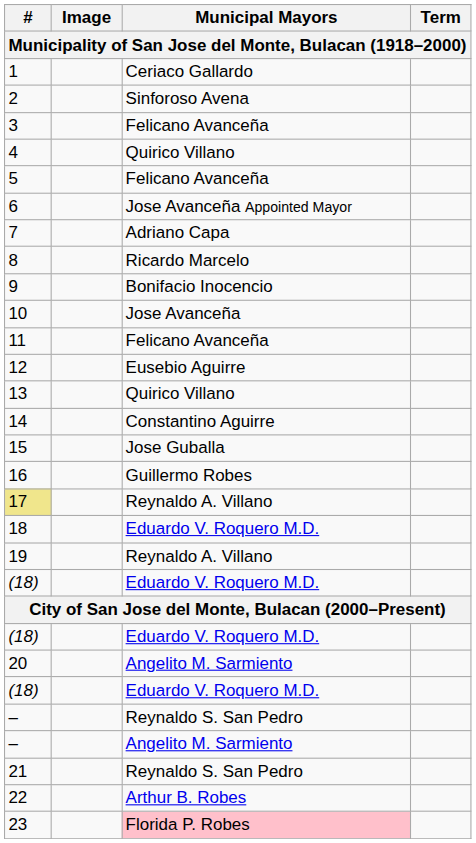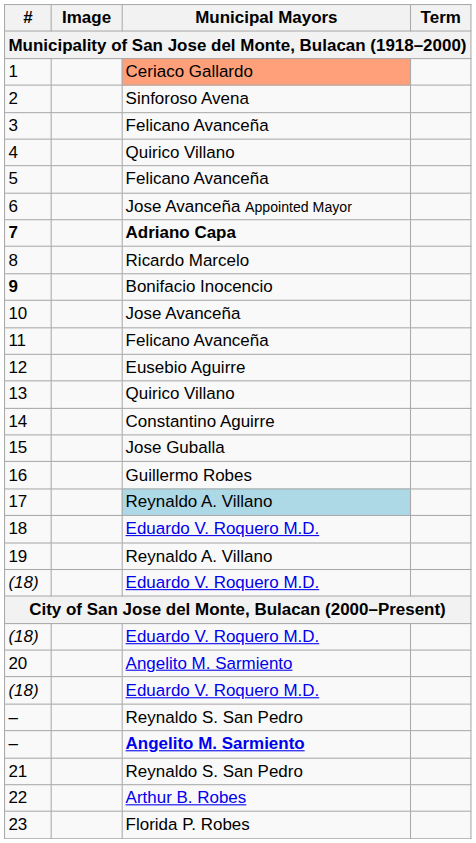(189, 71) no background -> (189, 71) lightsalmon background
(13, 233) normal -> (13, 233) bold
(177, 233) normal -> (181, 233) bold
(13, 286) normal -> (13, 286) bold
(18, 502) khaki background -> (18, 502) no background
(199, 502) no background -> (199, 502) lightblue background
(209, 744) normal -> (215, 744) bold
(188, 824) pink background -> (188, 824) no background
